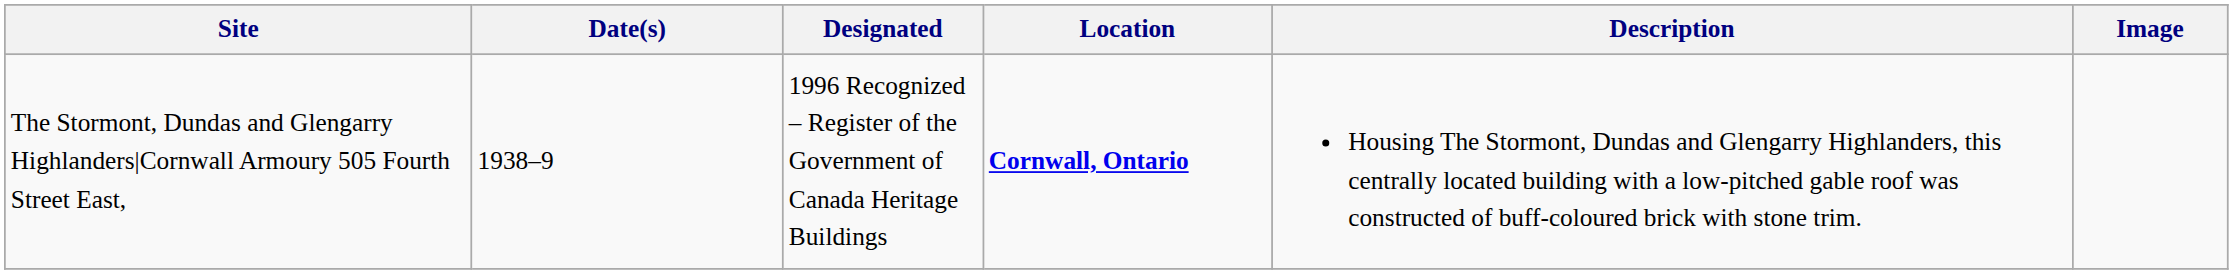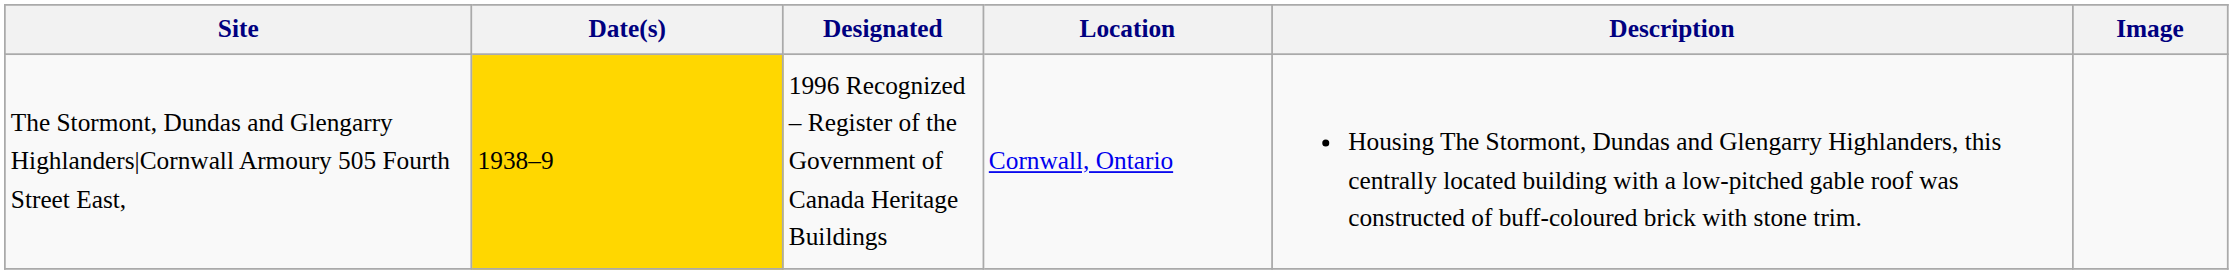(516, 161) no background -> (516, 161) gold background
(1089, 161) bold -> (1081, 161) normal
